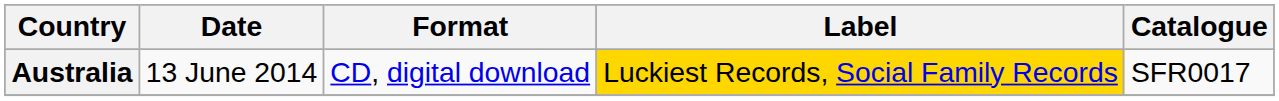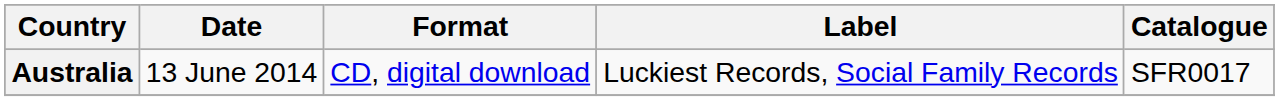(861, 71) gold background -> (861, 71) no background
